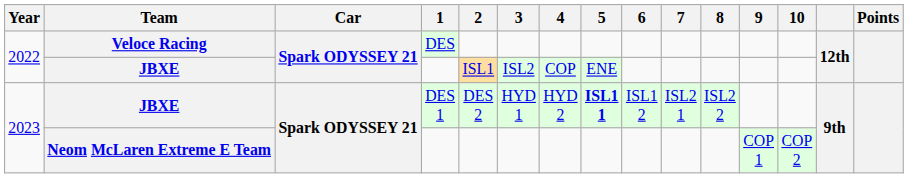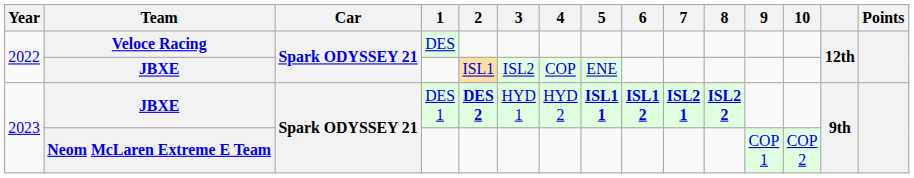(478, 105) normal -> (478, 105) bold
(642, 105) normal -> (643, 105) bold
(681, 105) normal -> (683, 105) bold
(720, 105) normal -> (724, 105) bold
